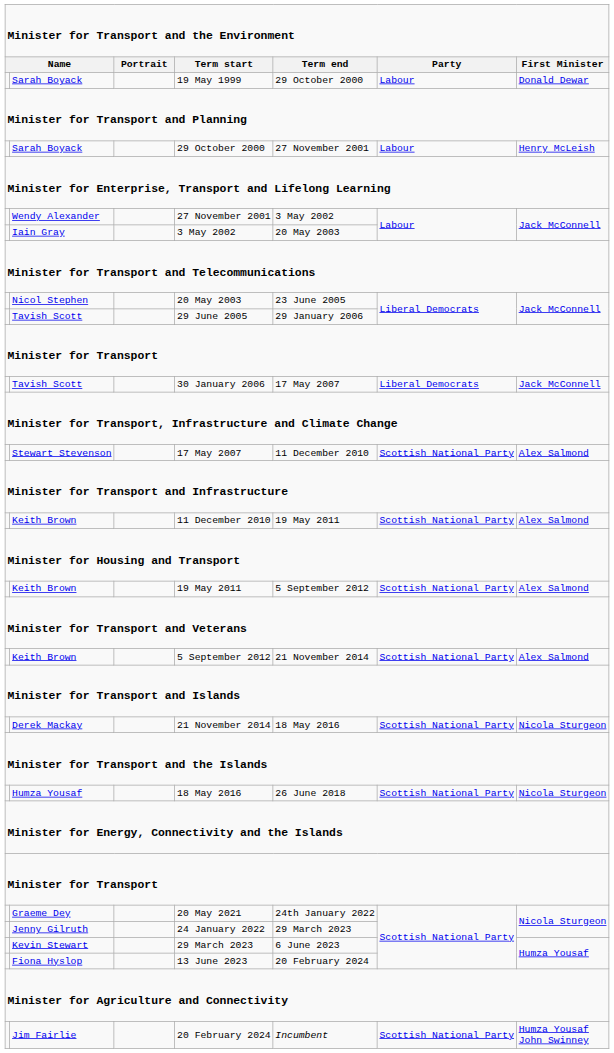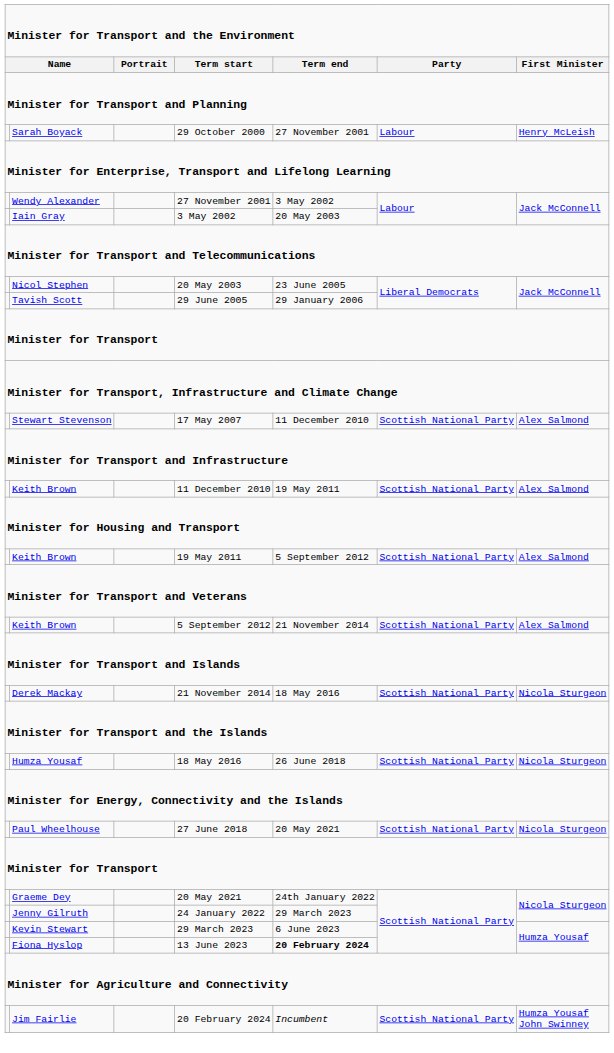- row: (47, 80)
- row: (47, 385)
+ row: (56, 829)
(322, 961) normal -> (322, 945) bold
